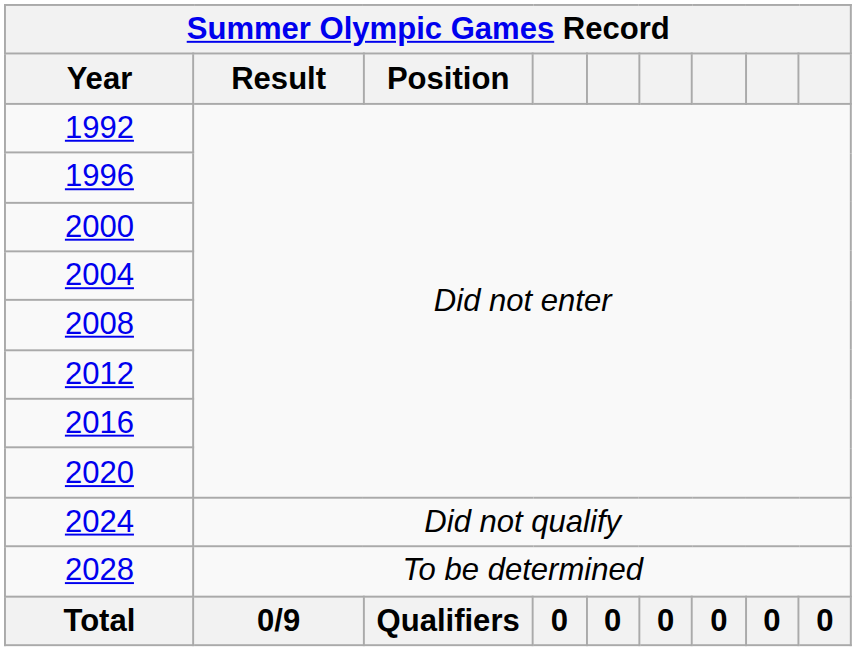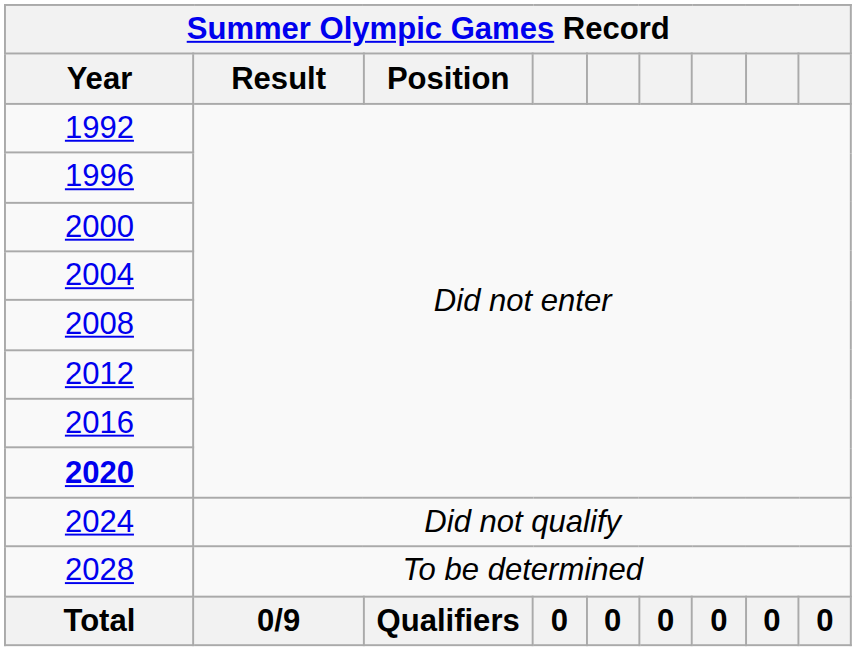(99, 472) normal -> (99, 472) bold
